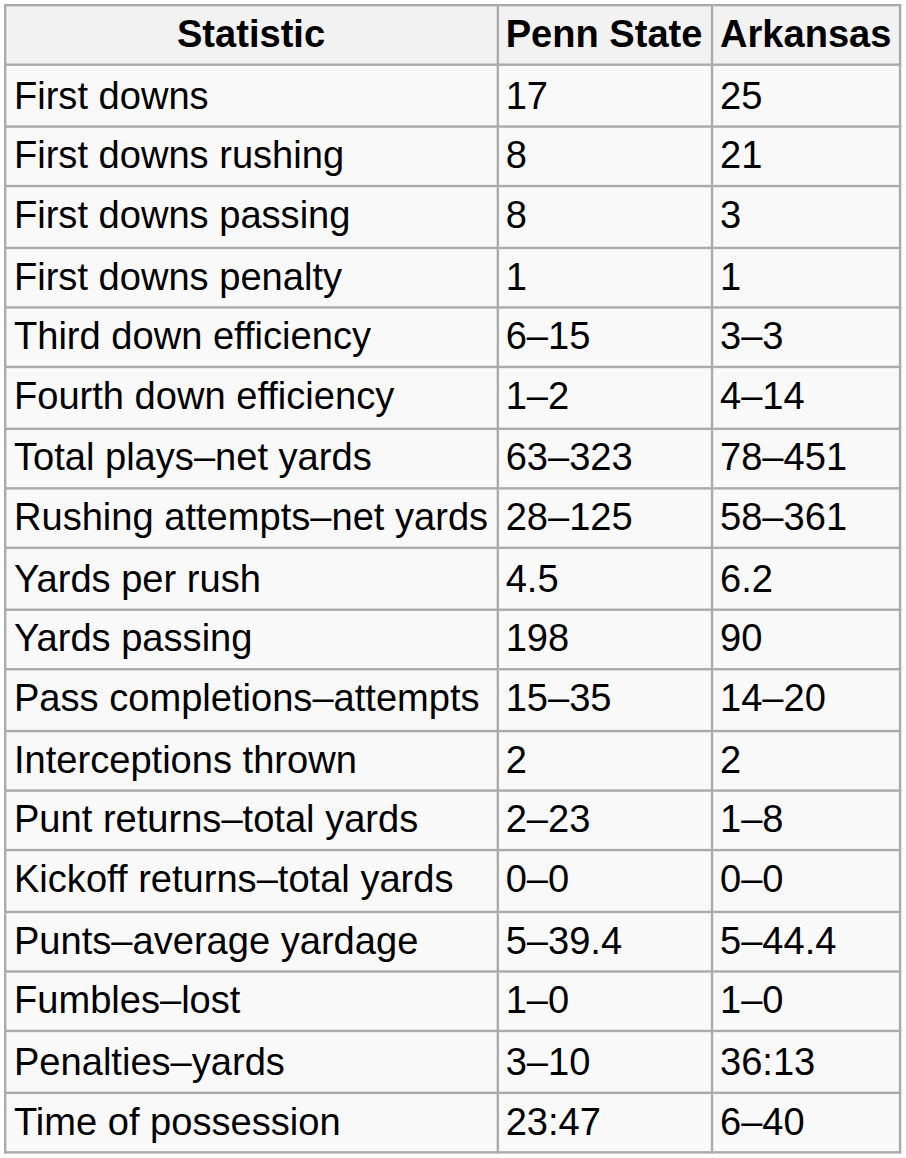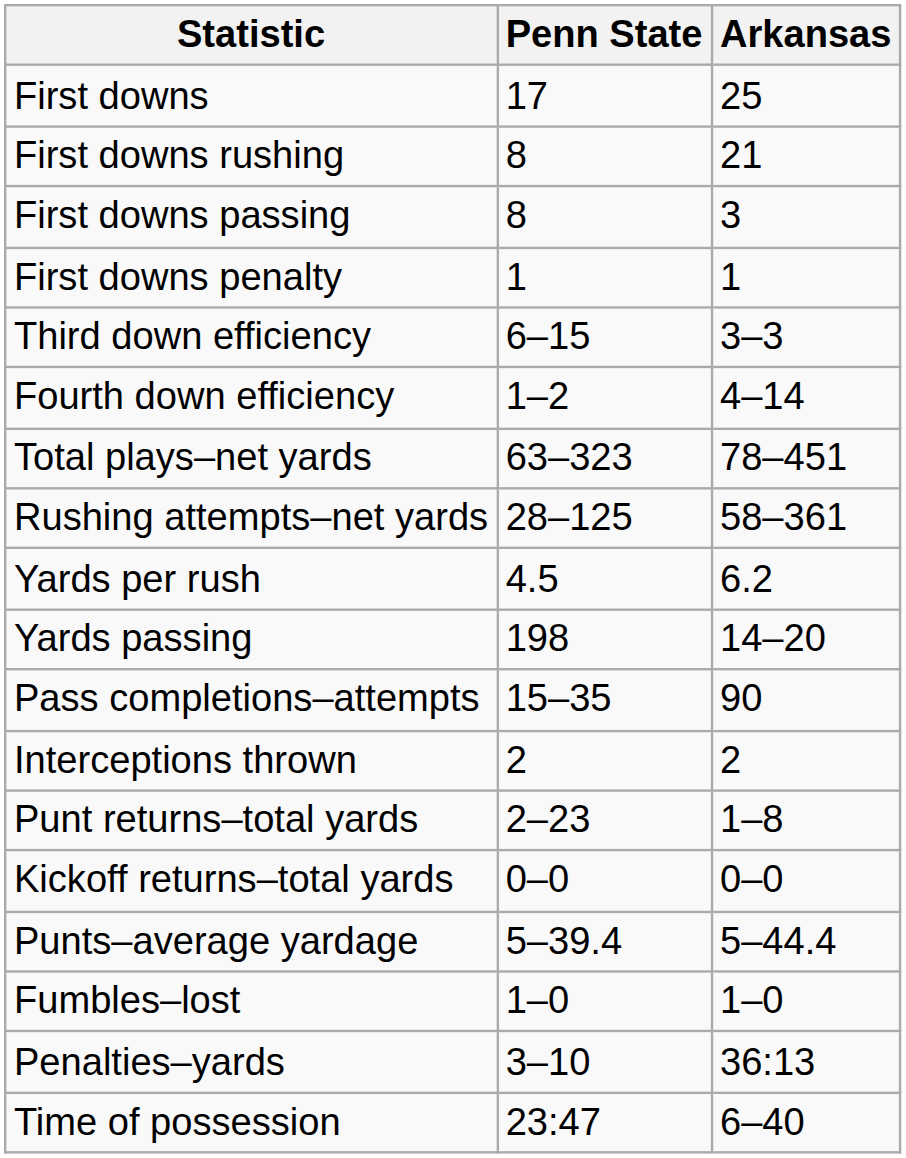(741, 638) 90 -> (773, 638) 14–20
(773, 699) 14–20 -> (741, 699) 90
